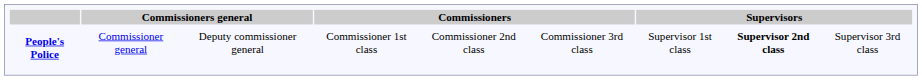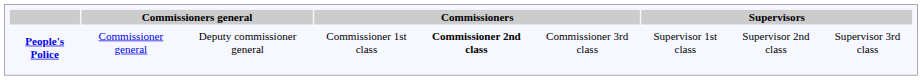(474, 42) normal -> (476, 42) bold
(773, 42) bold -> (776, 42) normal
